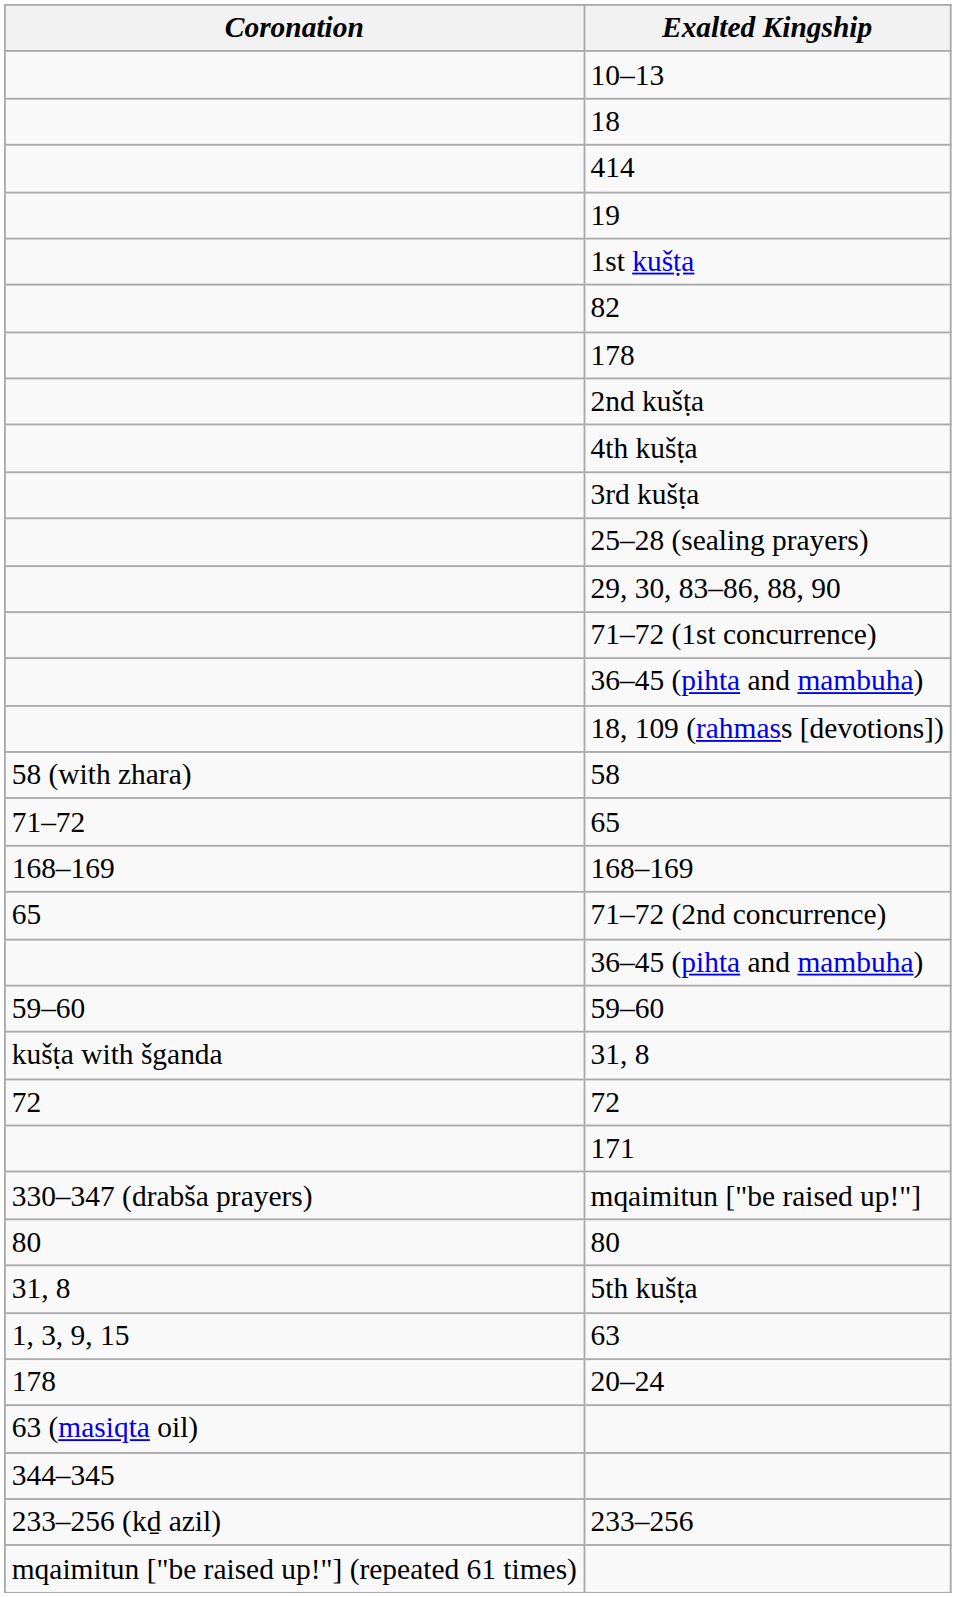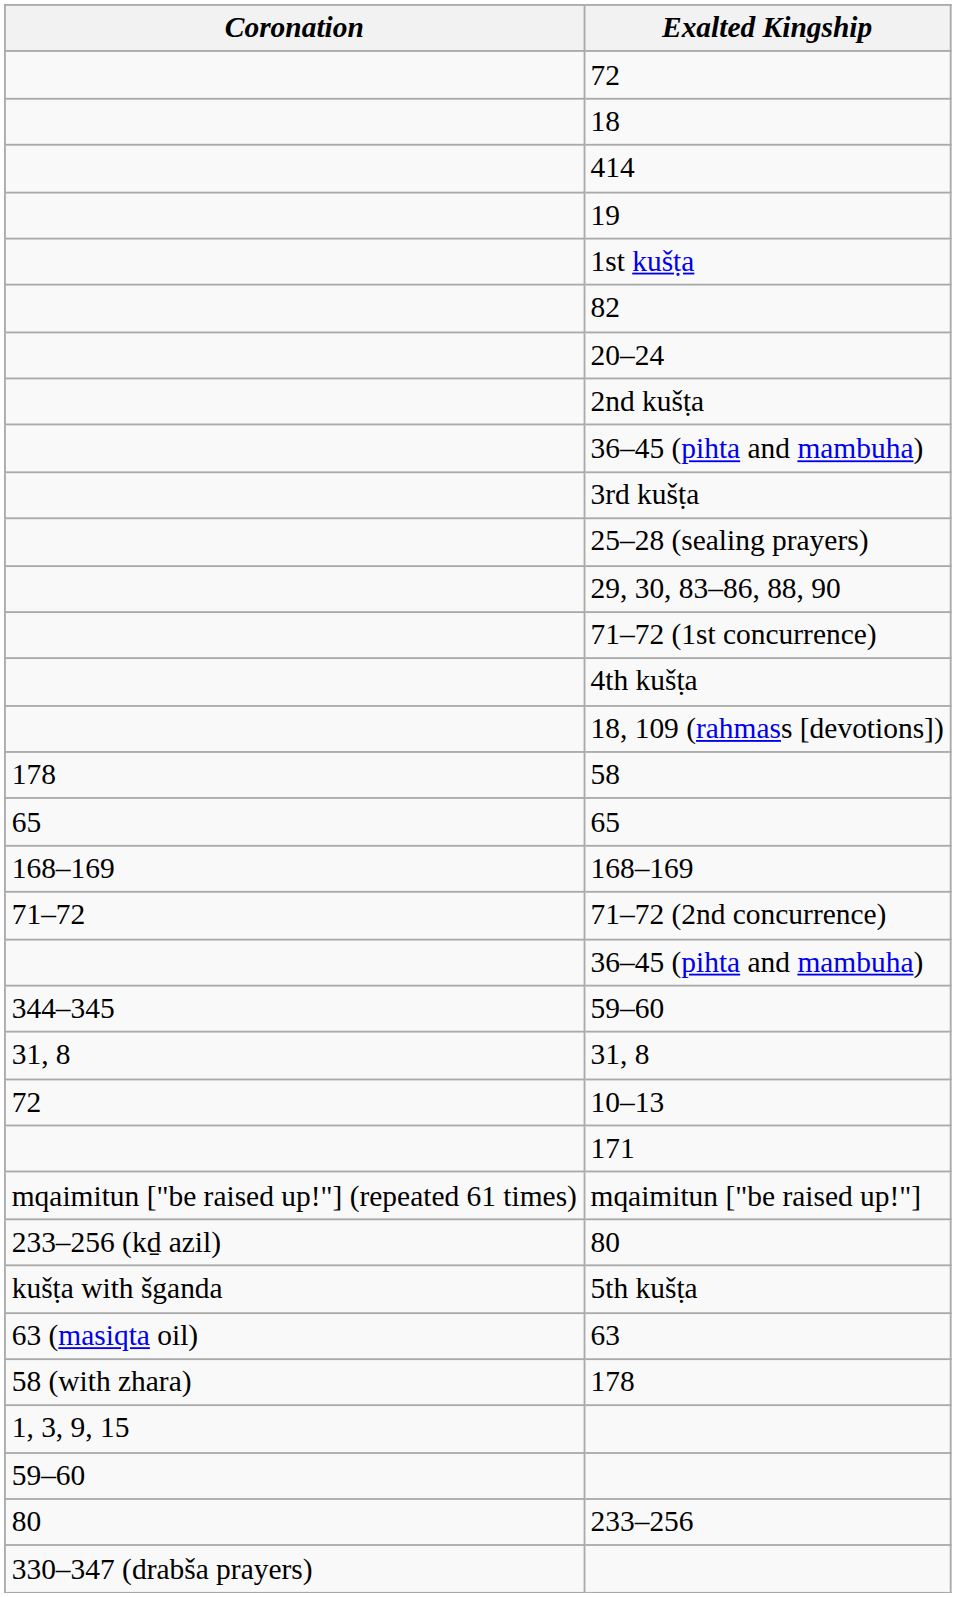(627, 74) 10–13 -> (605, 74) 72
(613, 354) 178 -> (627, 354) 20–24
(644, 448) 4th kušṭa -> (757, 448) 36–45 (pihta and mambuha)
(757, 681) 36–45 (pihta and mambuha) -> (644, 681) 4th kušṭa
(102, 774) 58 (with zhara) -> (34, 774) 178
(49, 821) 71–72 -> (26, 821) 65
(26, 914) 65 -> (49, 914) 71–72
(49, 1008) 59–60 -> (63, 1008) 344–345
(117, 1055) kušṭa with šganda -> (41, 1055) 31, 8
(605, 1101) 72 -> (627, 1101) 10–13
(162, 1195) 330–347 (drabša prayers) -> (294, 1195) mqaimitun ["be raised up!"] (repeated 61 times)
(26, 1241) 80 -> (116, 1241) 233–256 (kḏ azil)
(41, 1288) 31, 8 -> (117, 1288) kušṭa with šganda
(71, 1335) 1, 3, 9, 15 -> (105, 1335) 63 (masiqta oil)
(34, 1381) 178 -> (102, 1381) 58 (with zhara)
(627, 1381) 20–24 -> (613, 1381) 178
(105, 1428) 63 (masiqta oil) -> (71, 1428) 1, 3, 9, 15
(63, 1475) 344–345 -> (49, 1475) 59–60
(116, 1521) 233–256 (kḏ azil) -> (26, 1521) 80
(294, 1568) mqaimitun ["be raised up!"] (repeated 61 times) -> (162, 1568) 330–347 (drabša prayers)
